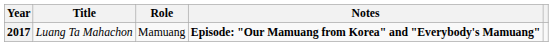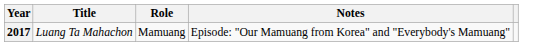(366, 32) bold -> (350, 32) normal
